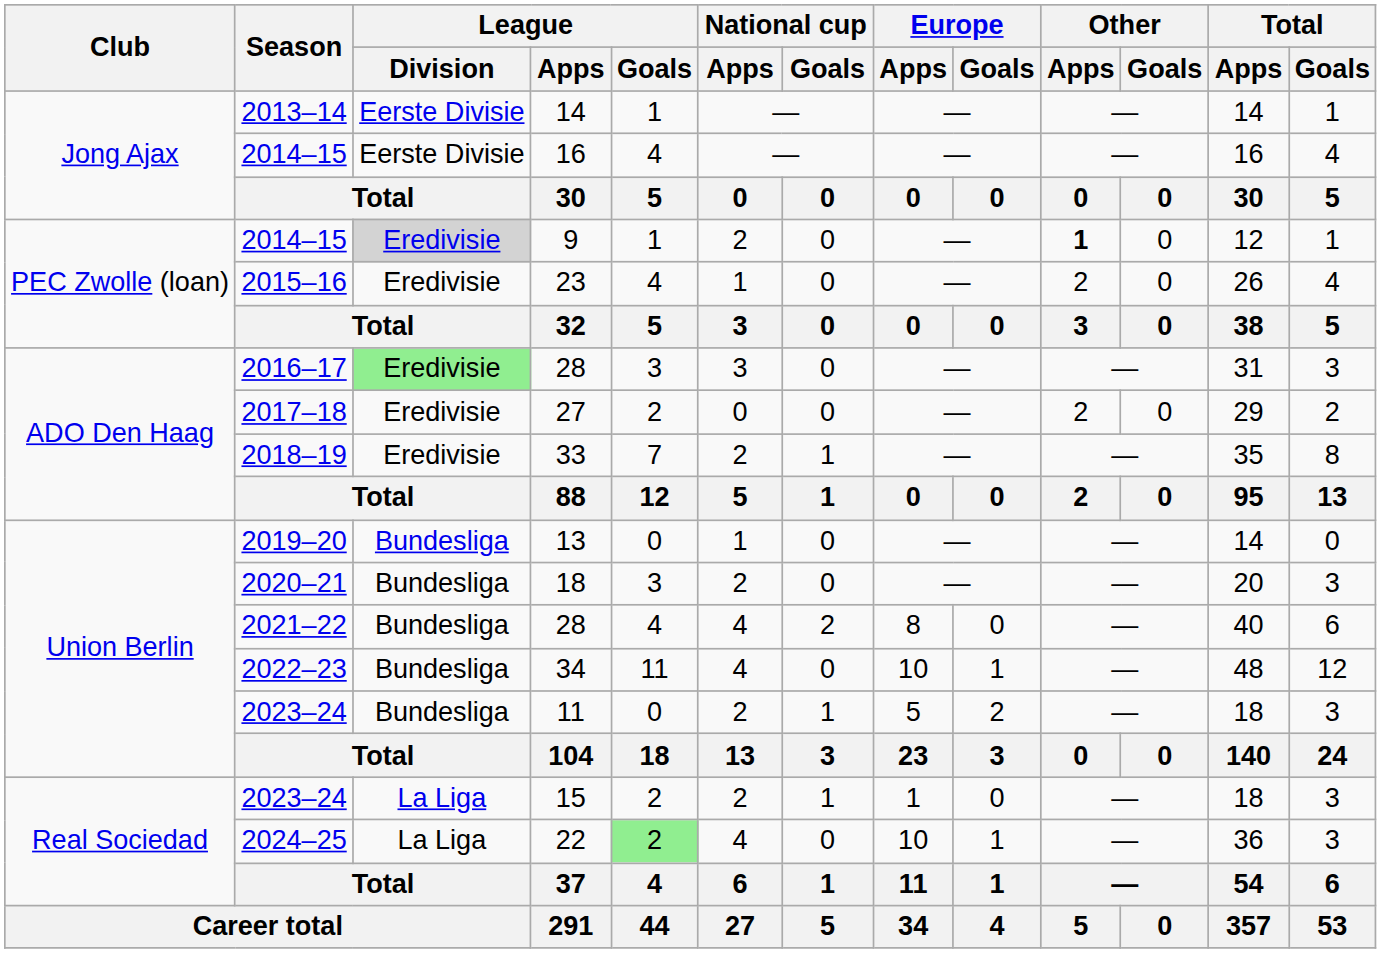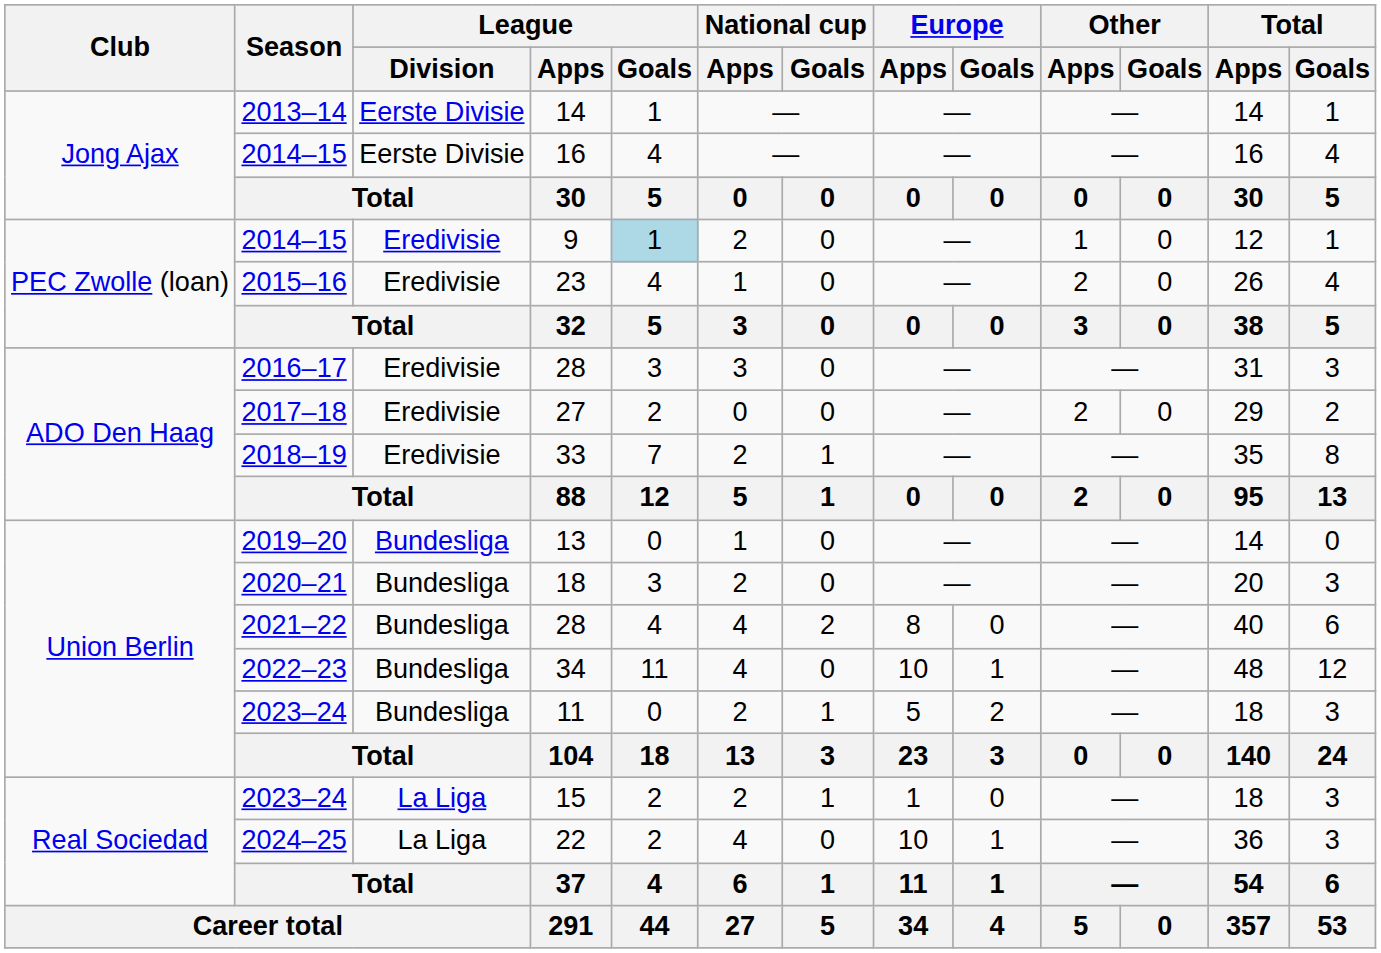(442, 240) lightgrey background -> (442, 240) no background
(655, 240) no background -> (655, 240) lightblue background
(1081, 240) bold -> (1081, 240) normal
(442, 369) lightgreen background -> (442, 369) no background
(655, 840) lightgreen background -> (655, 840) no background
